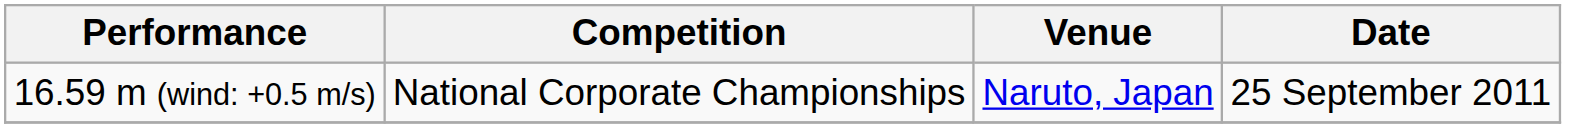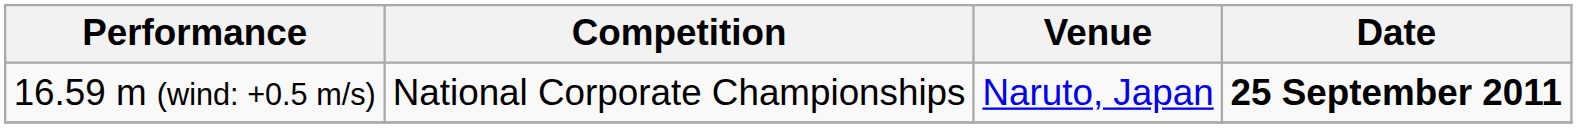(1391, 92) normal -> (1396, 92) bold
